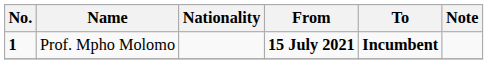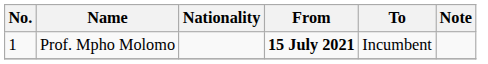(12, 45) bold -> (12, 45) normal
(400, 45) bold -> (397, 45) normal
